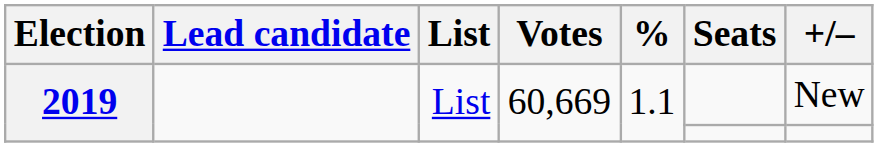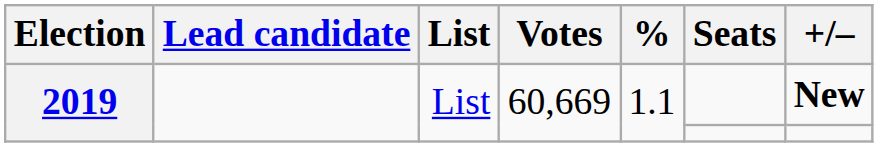(829, 93) normal -> (829, 93) bold
